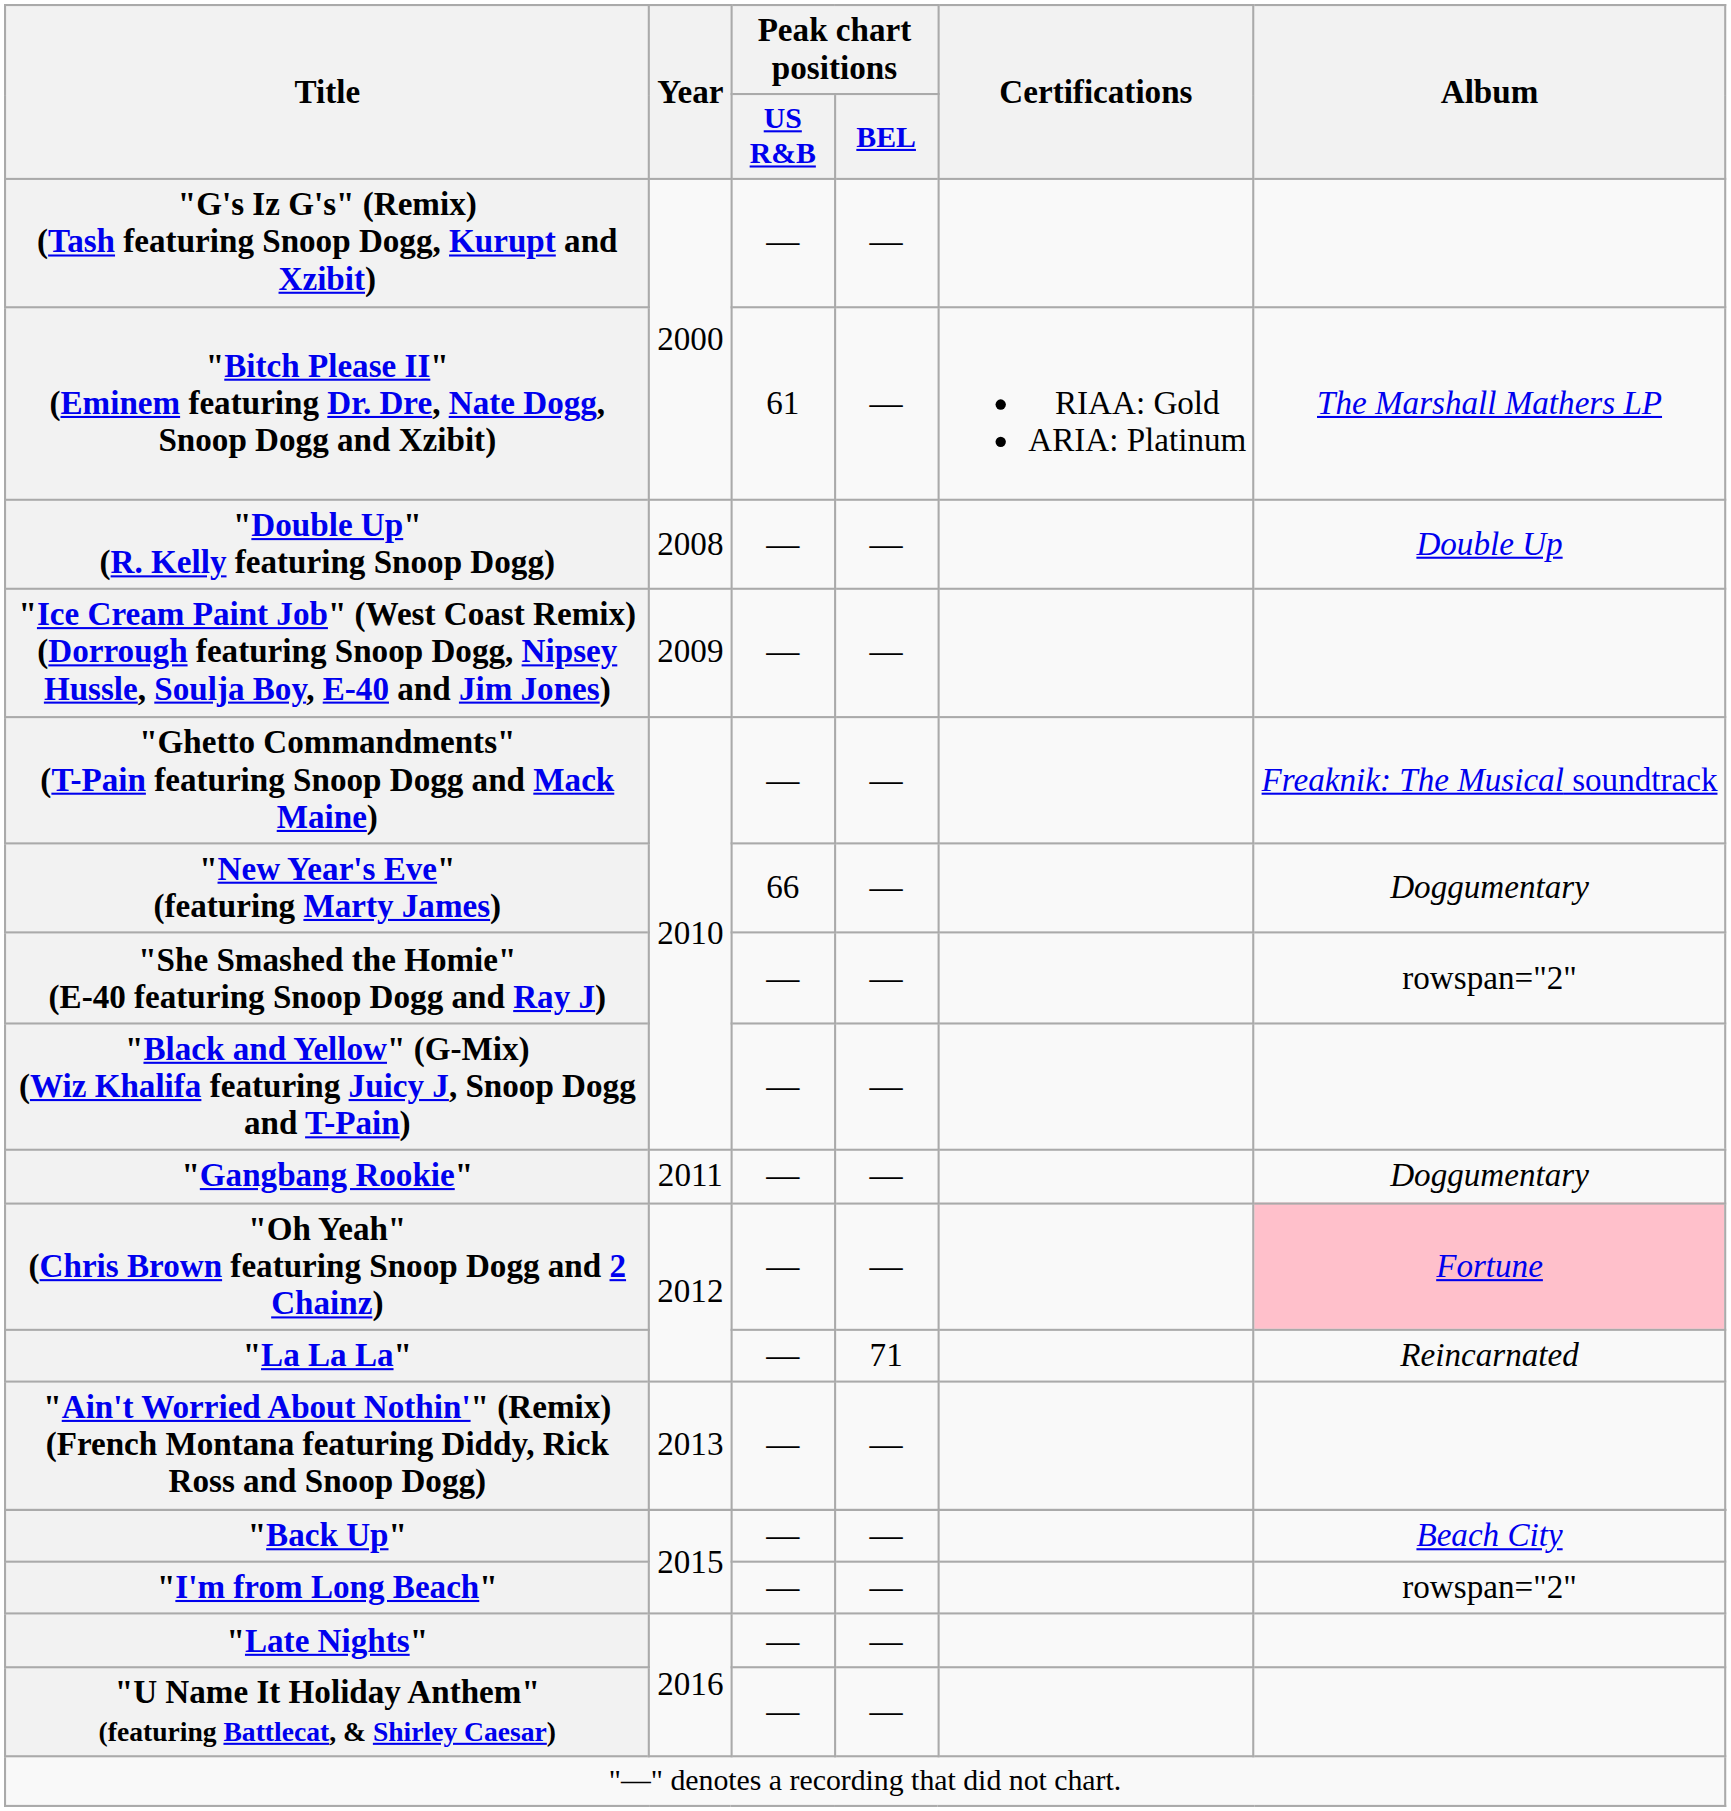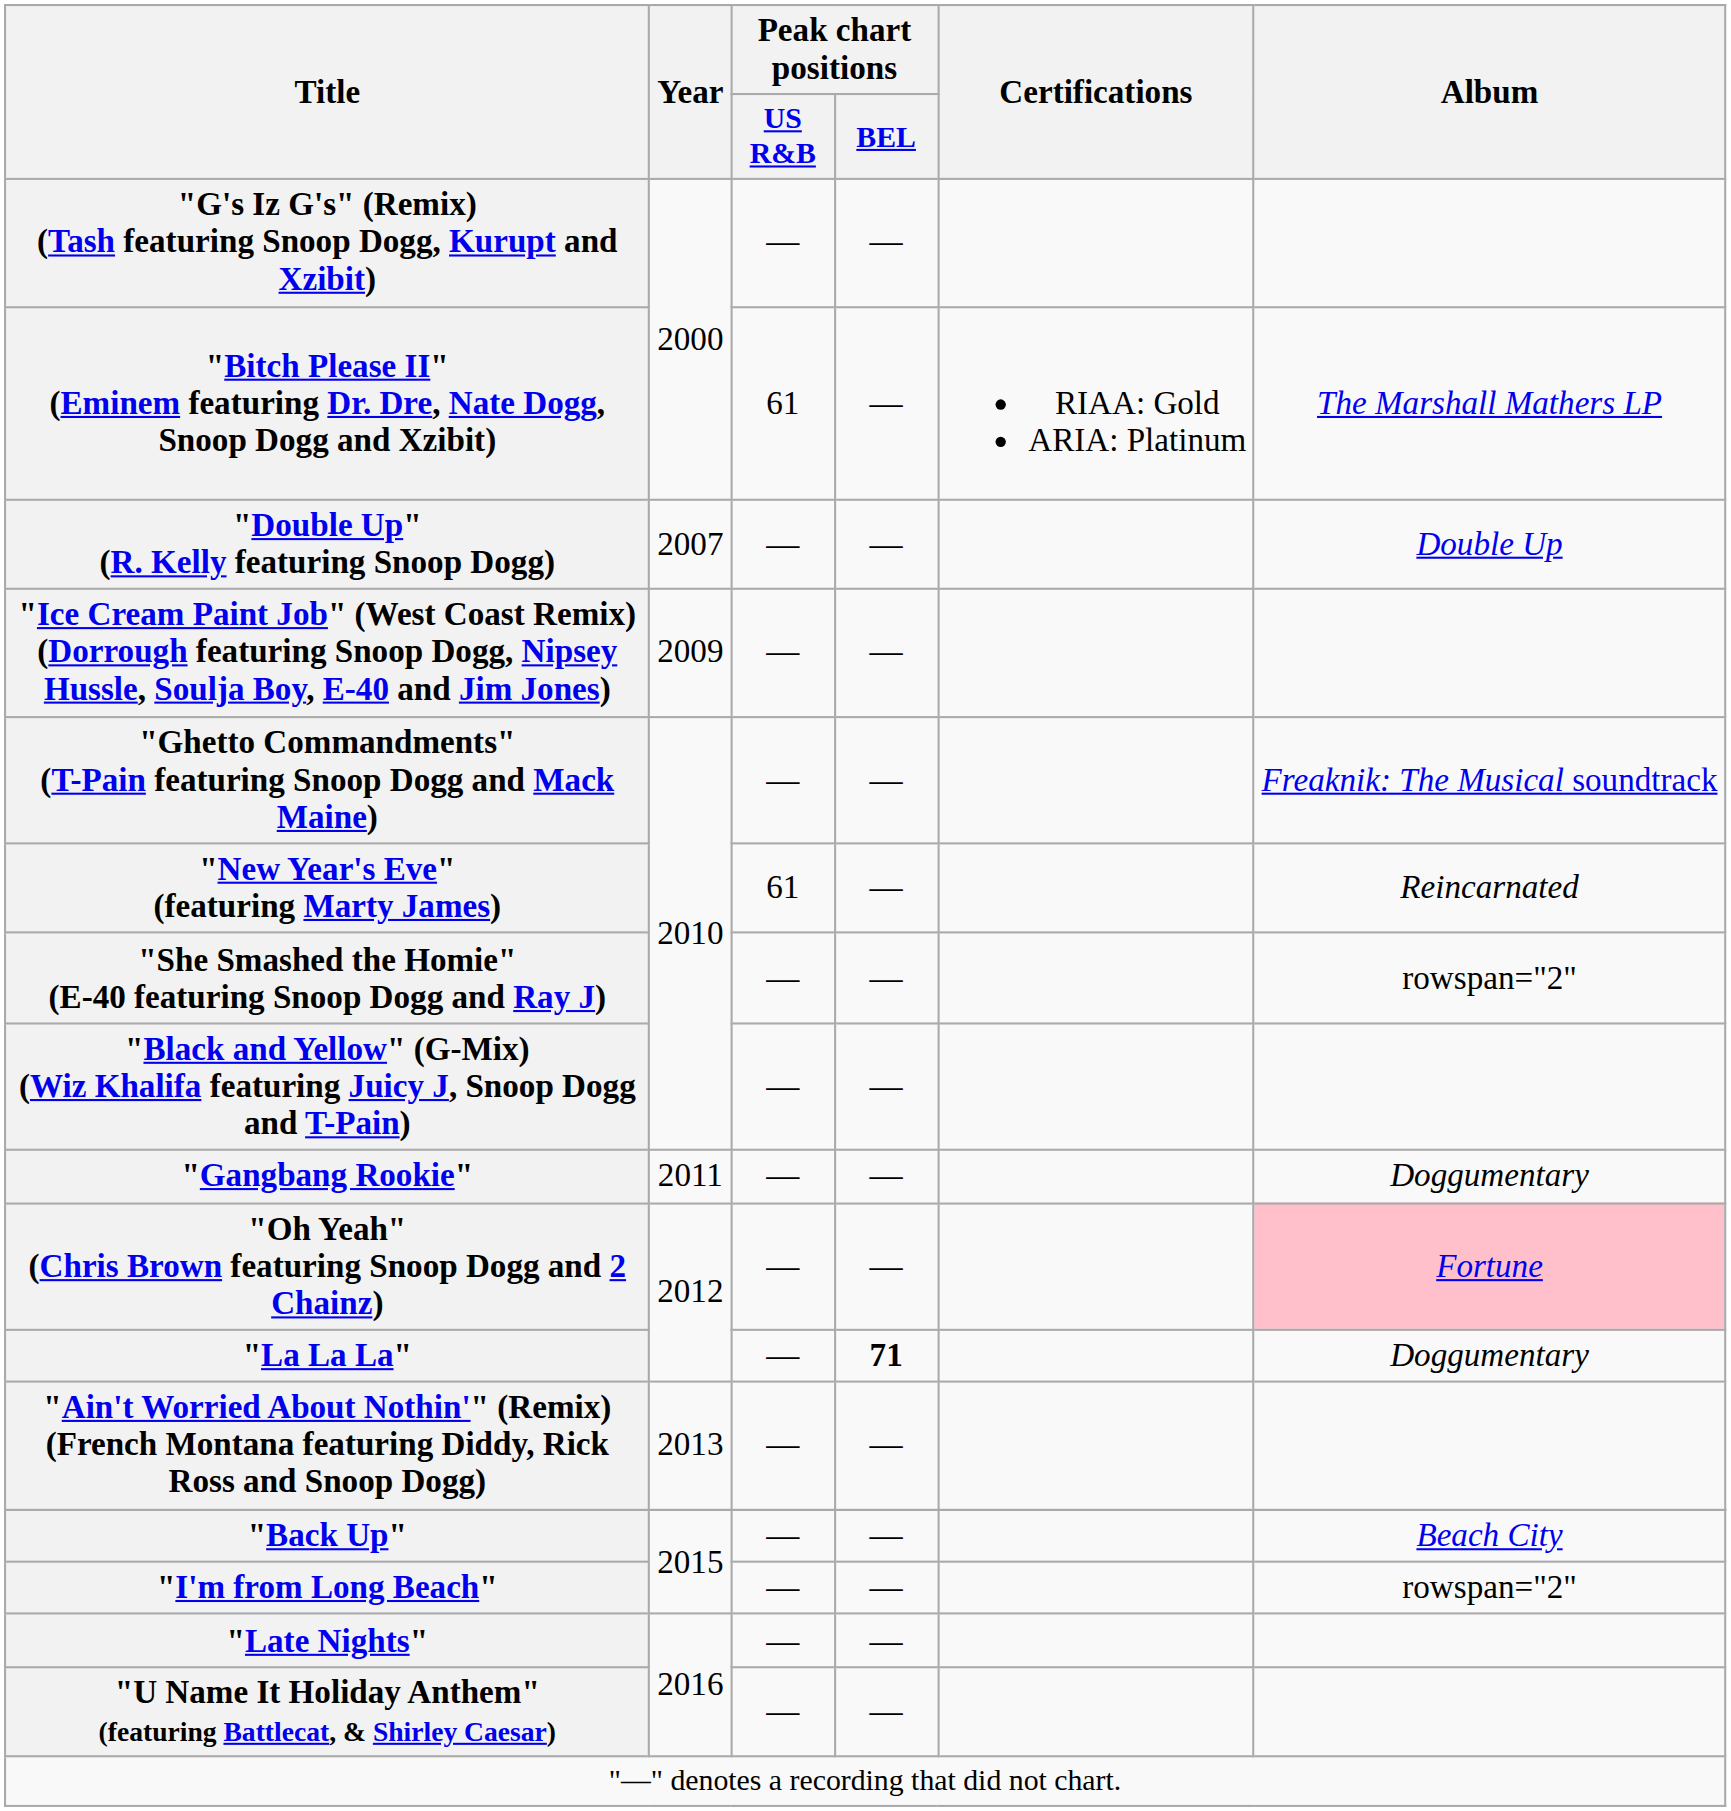(690, 543) 2008 -> (690, 543) 2007
(783, 887) 66 -> (783, 887) 61
(1490, 887) Doggumentary -> (1490, 887) Reincarnated
(886, 1355) normal -> (886, 1355) bold
(1490, 1355) Reincarnated -> (1490, 1355) Doggumentary
